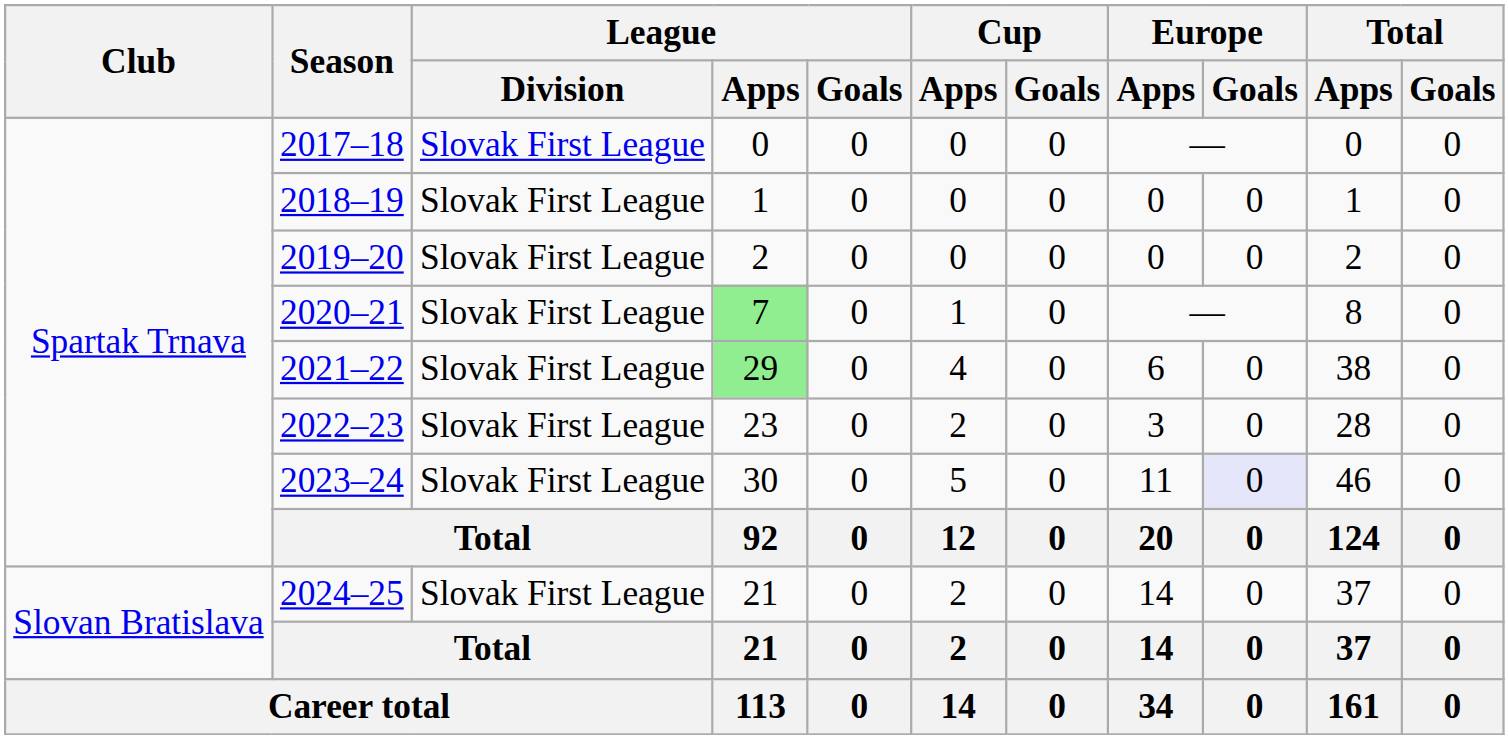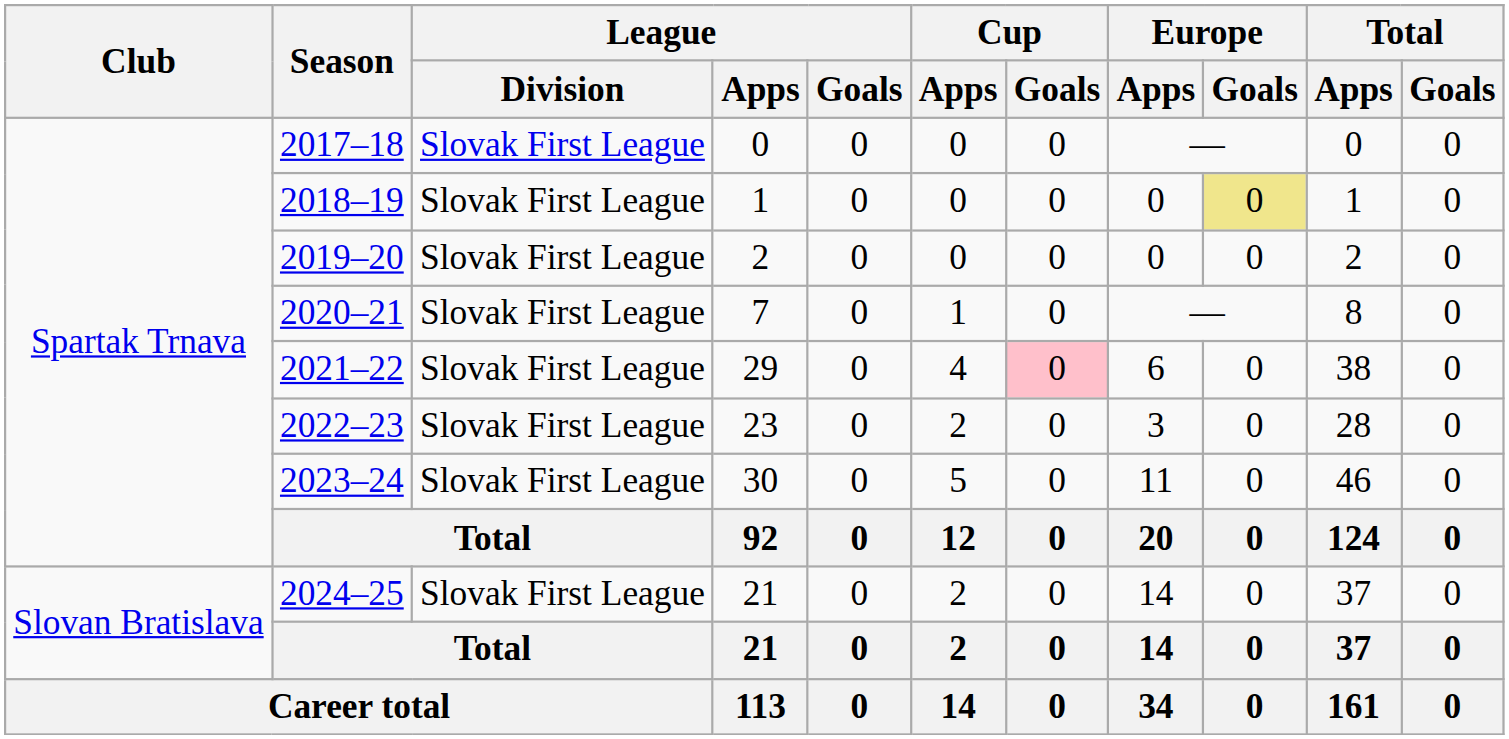(1255, 200) no background -> (1255, 200) khaki background
(760, 312) lightgreen background -> (760, 312) no background
(760, 369) lightgreen background -> (760, 369) no background
(1057, 369) no background -> (1057, 369) pink background
(1255, 481) lavender background -> (1255, 481) no background
